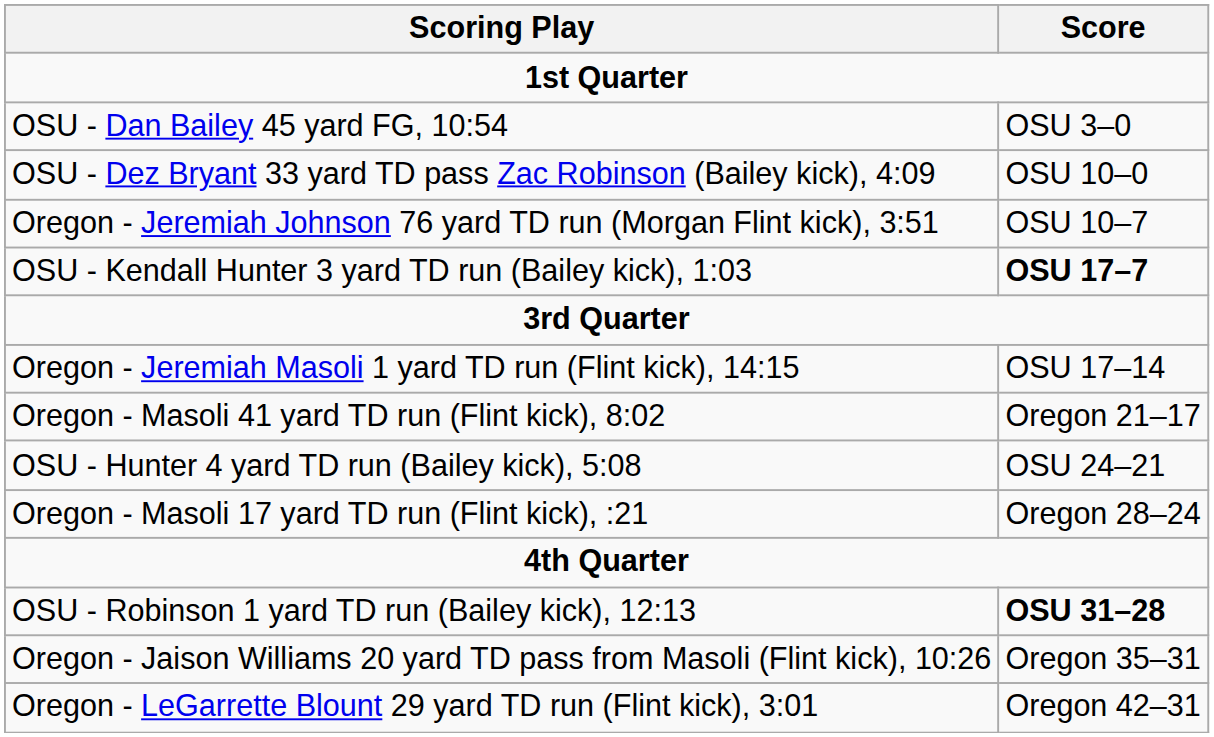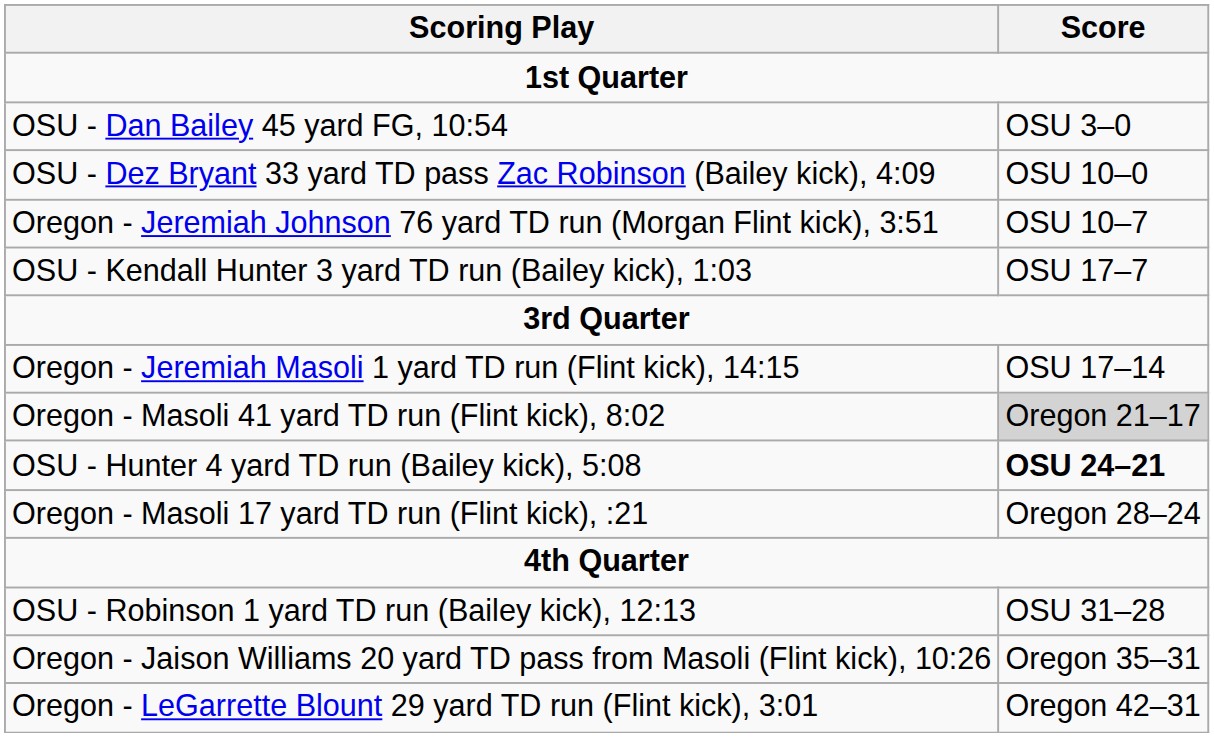(1077, 271) bold -> (1077, 271) normal
(1103, 416) no background -> (1103, 416) lightgrey background
(1085, 464) normal -> (1085, 464) bold
(1085, 610) bold -> (1085, 610) normal
